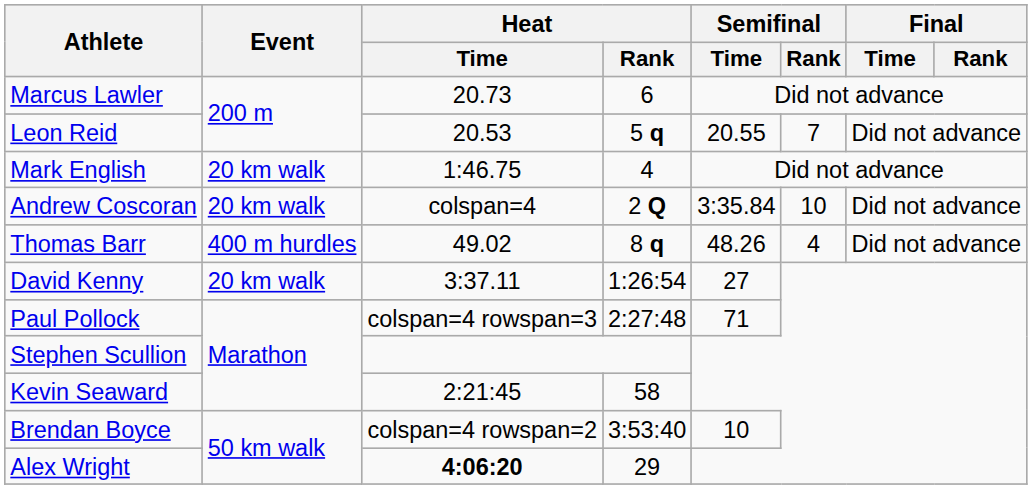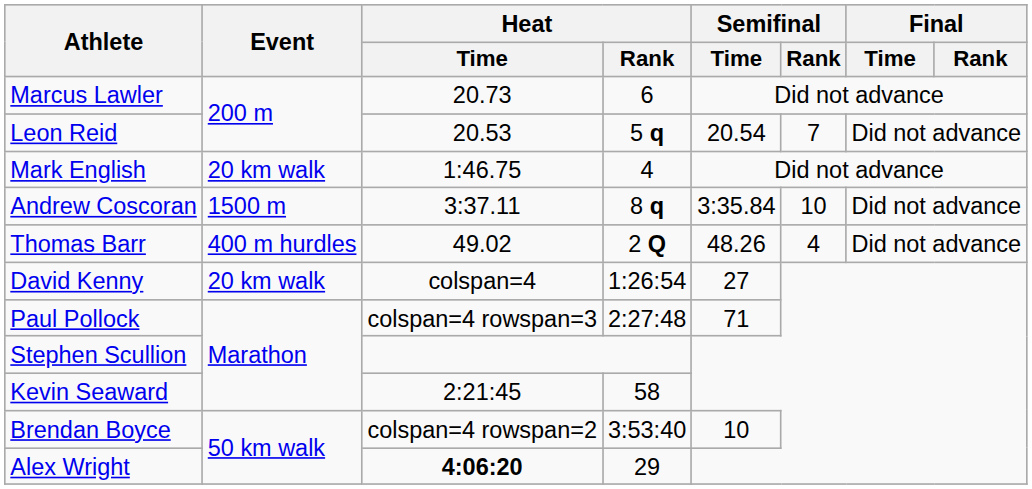(736, 133) 20.55 -> (736, 133) 20.54
(266, 207) 20 km walk -> (247, 207) 1500 m
(482, 207) colspan=4 -> (482, 207) 3:37.11
(647, 207) 2 Q -> (647, 207) 8 q
(647, 244) 8 q -> (647, 244) 2 Q
(482, 281) 3:37.11 -> (482, 281) colspan=4
